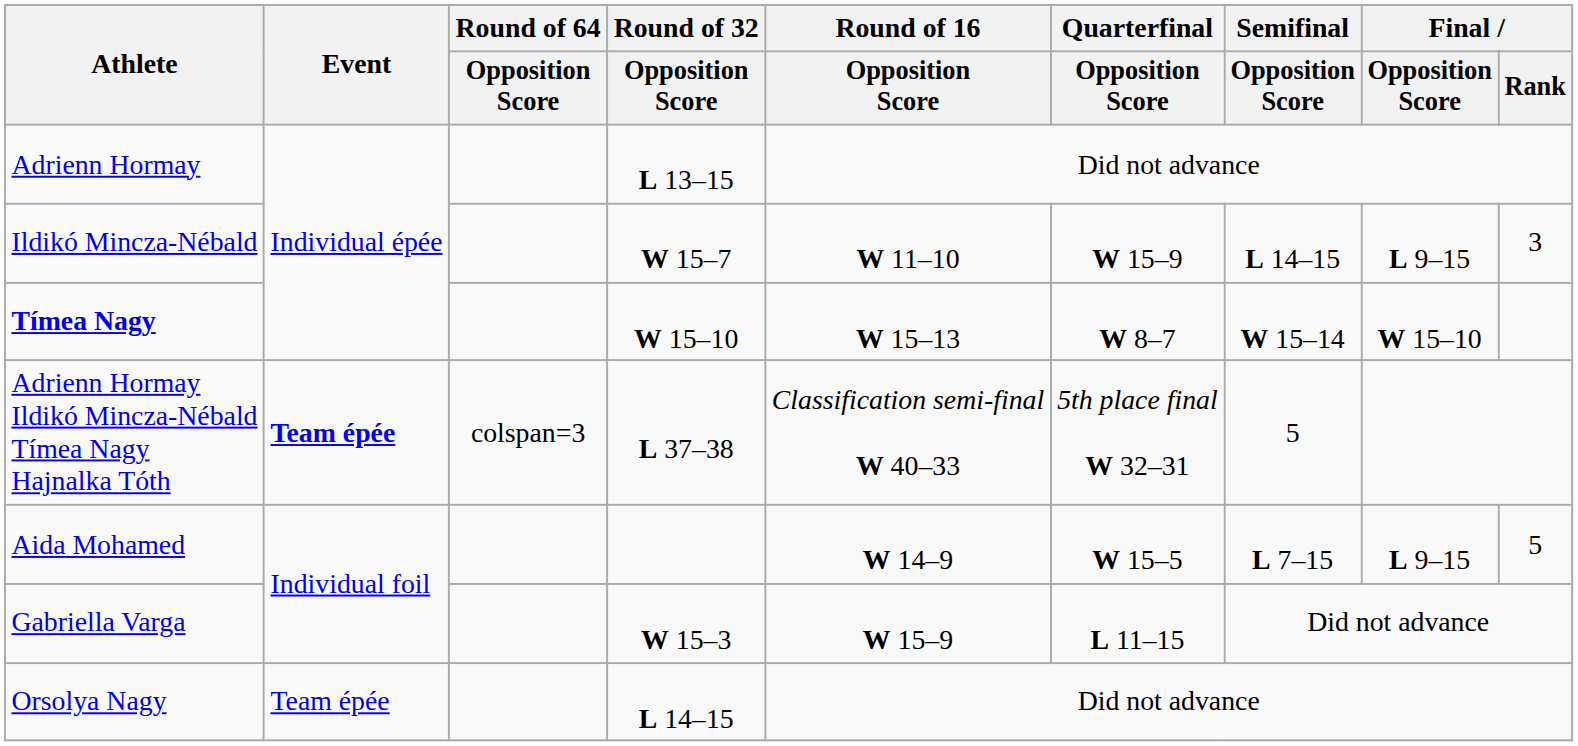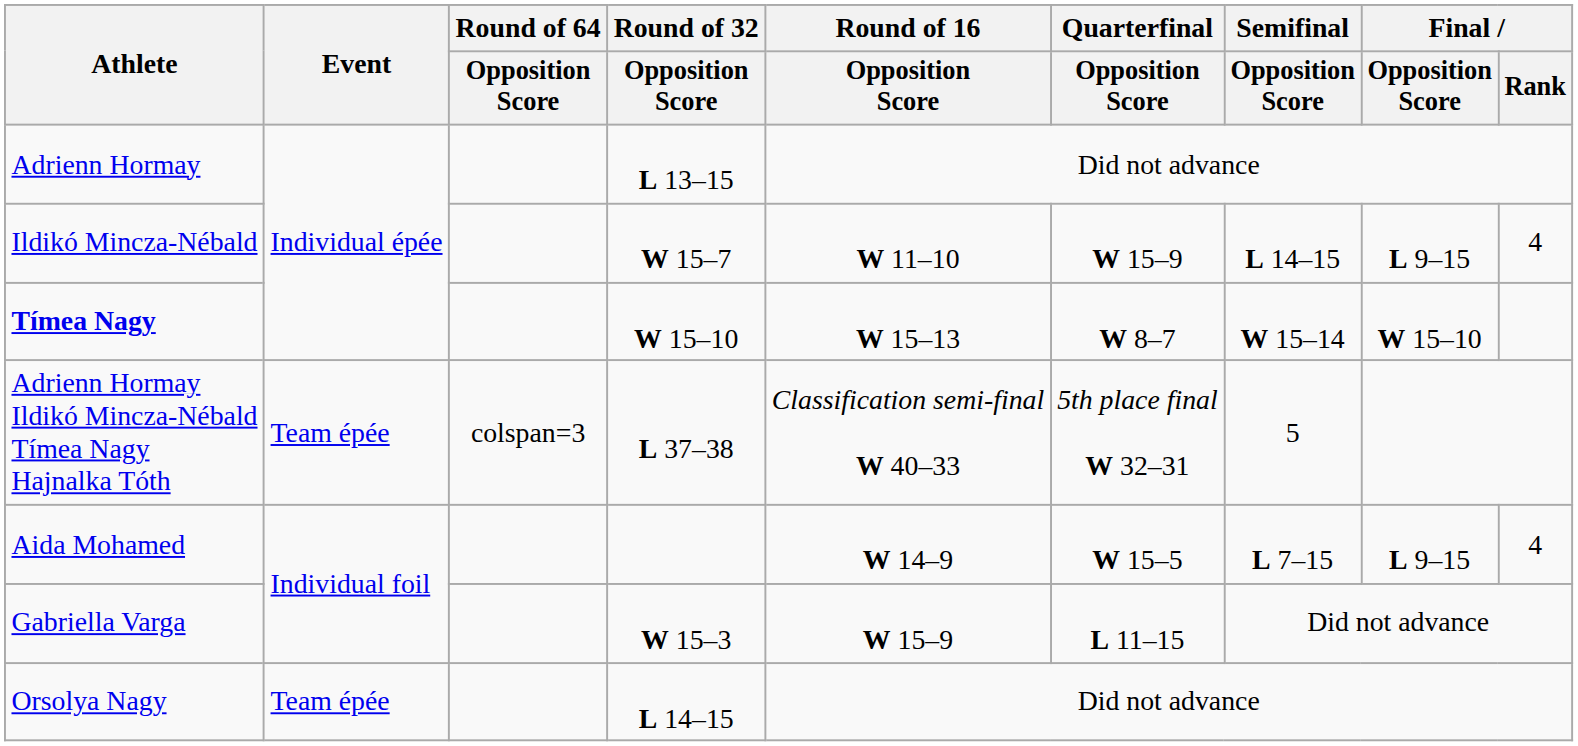(1535, 242) 3 -> (1535, 242) 4
(333, 433) bold -> (330, 433) normal
(1535, 544) 5 -> (1535, 544) 4
